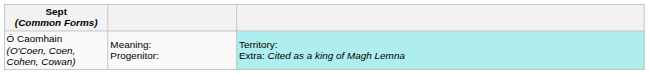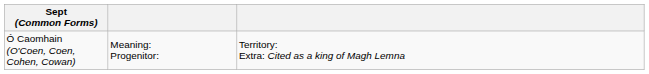(322, 50) paleturquoise background -> (322, 50) no background
